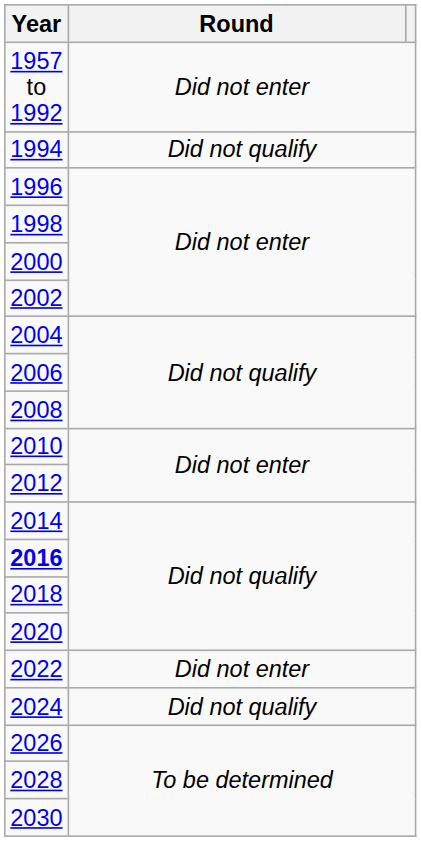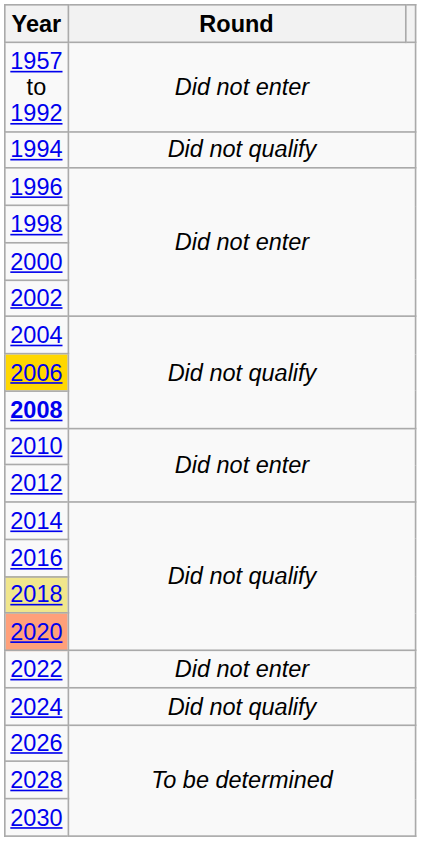(36, 373) no background -> (36, 373) gold background
(36, 410) normal -> (36, 410) bold
(36, 558) bold -> (36, 558) normal
(36, 595) no background -> (36, 595) khaki background
(36, 632) no background -> (36, 632) lightsalmon background
